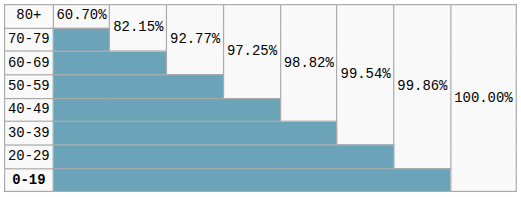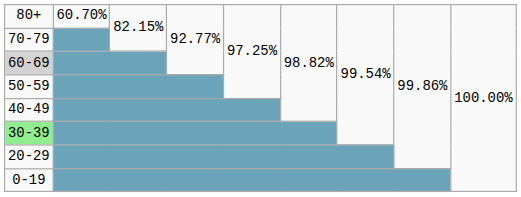(29, 63) no background -> (29, 63) lightgrey background
(29, 133) no background -> (29, 133) lightgreen background
(29, 180) bold -> (29, 180) normal
